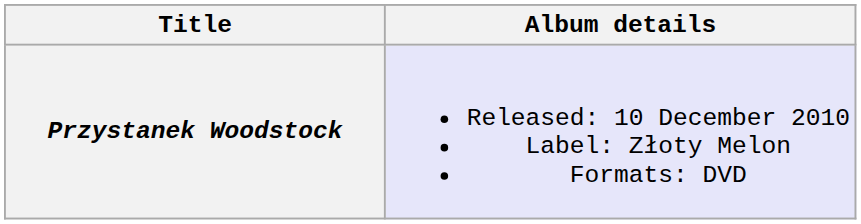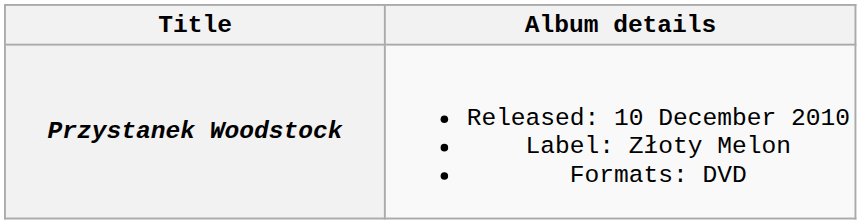(621, 146) lavender background -> (621, 146) no background
